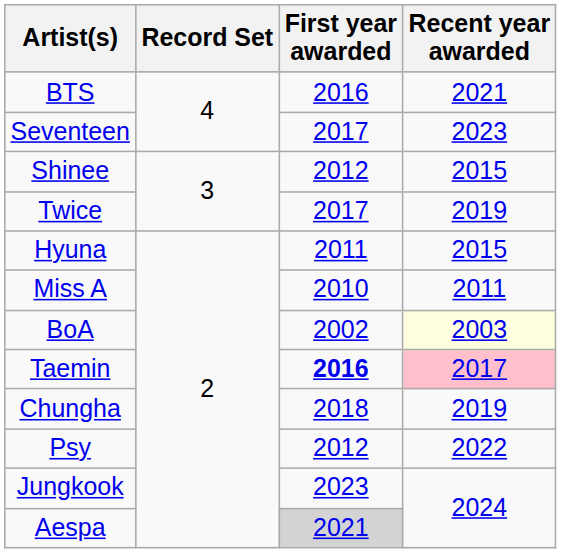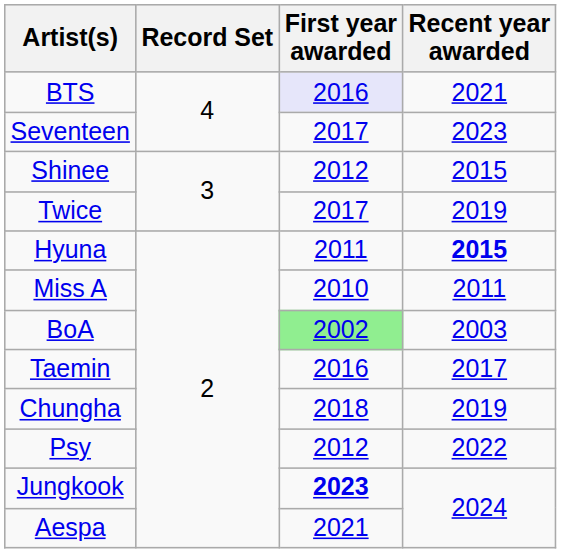(341, 91) no background -> (341, 91) lavender background
(479, 250) normal -> (479, 250) bold
(341, 329) no background -> (341, 329) lightgreen background
(479, 329) lightyellow background -> (479, 329) no background
(341, 369) bold -> (341, 369) normal
(479, 369) pink background -> (479, 369) no background
(341, 487) normal -> (341, 487) bold
(341, 527) lightgrey background -> (341, 527) no background
